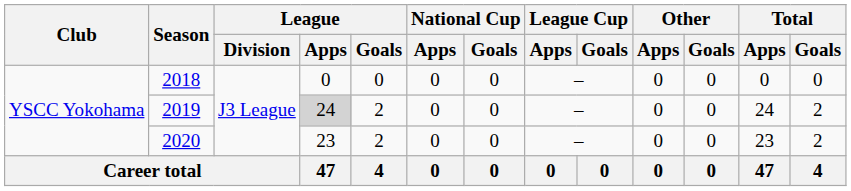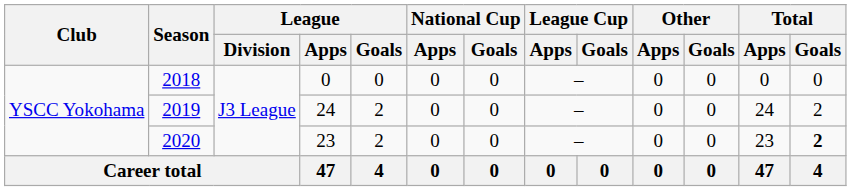(326, 110) lightgrey background -> (326, 110) no background
(818, 140) normal -> (818, 140) bold
